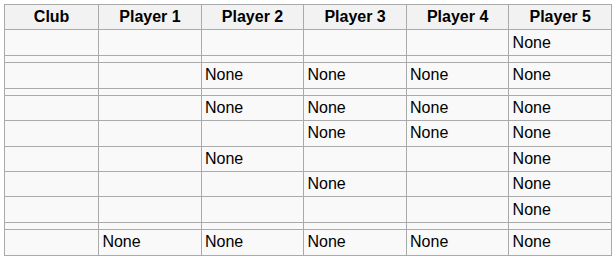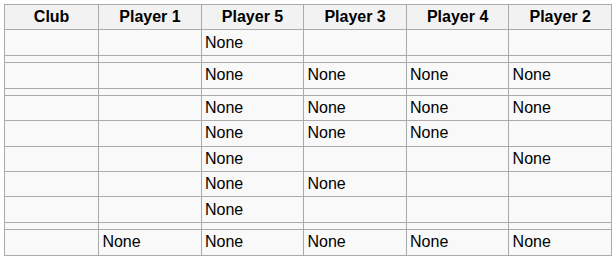columns swapped: (253, 17) <-> (560, 17)
